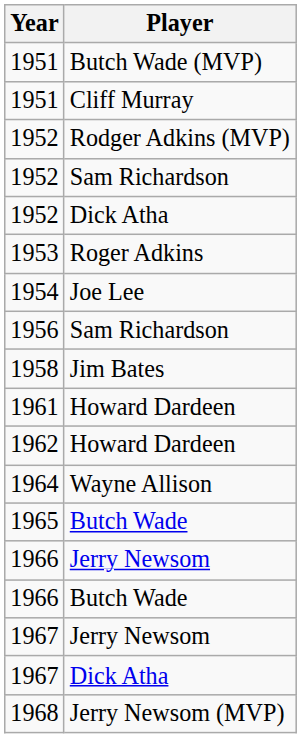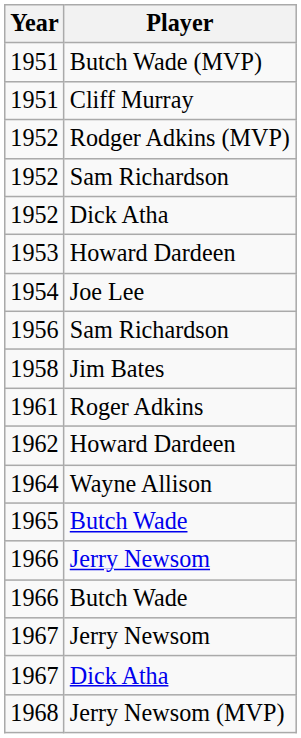(137, 253) Roger Adkins -> (153, 253) Howard Dardeen
(153, 406) Howard Dardeen -> (137, 406) Roger Adkins
